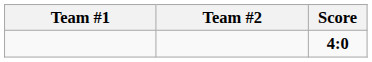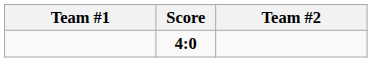columns swapped: (338, 17) <-> (232, 17)
